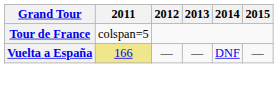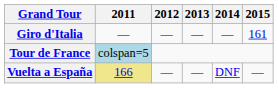+ row: (50, 33)
(123, 33) no background -> (123, 53) lightblue background
